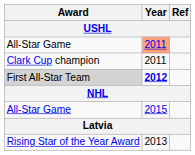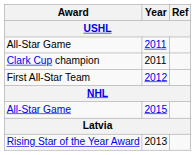(155, 45) lightsalmon background -> (155, 45) no background
(48, 77) lightgrey background -> (48, 77) no background
(156, 77) bold -> (156, 77) normal
